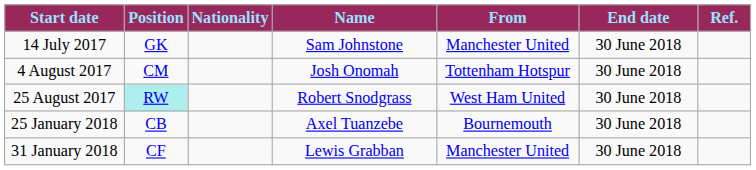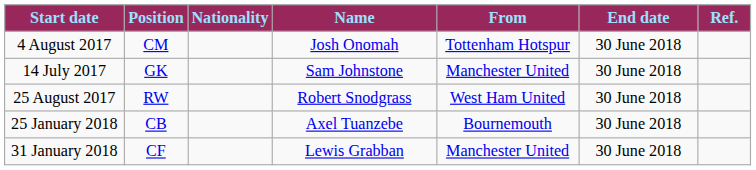rows swapped: (64, 44) <-> (64, 71)
(156, 97) paleturquoise background -> (156, 97) no background
